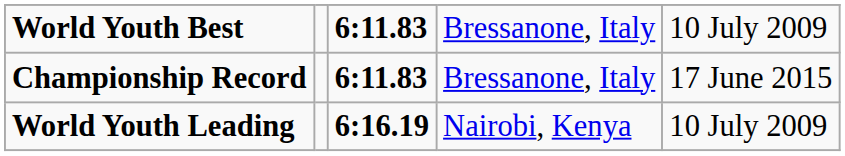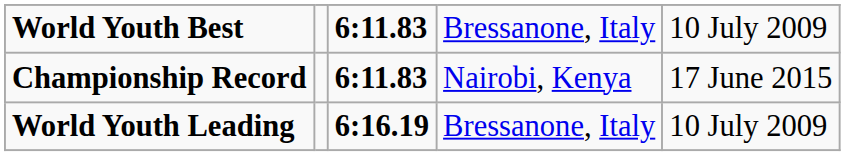(549, 77) Bressanone, Italy -> (537, 77) Nairobi, Kenya
(537, 125) Nairobi, Kenya -> (549, 125) Bressanone, Italy
